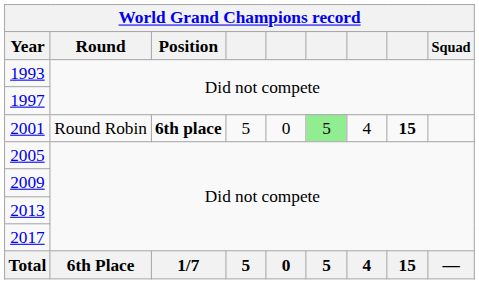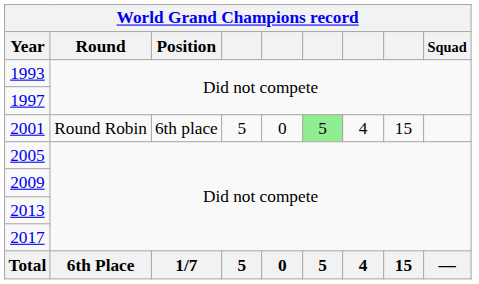(188, 127) bold -> (186, 127) normal
(407, 127) bold -> (403, 127) normal
